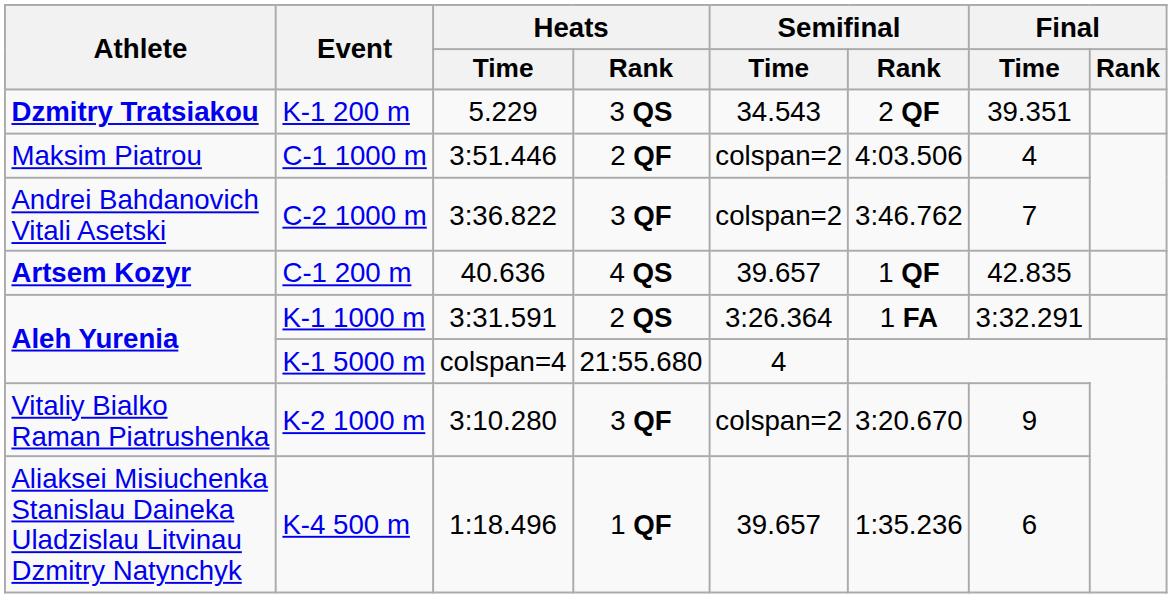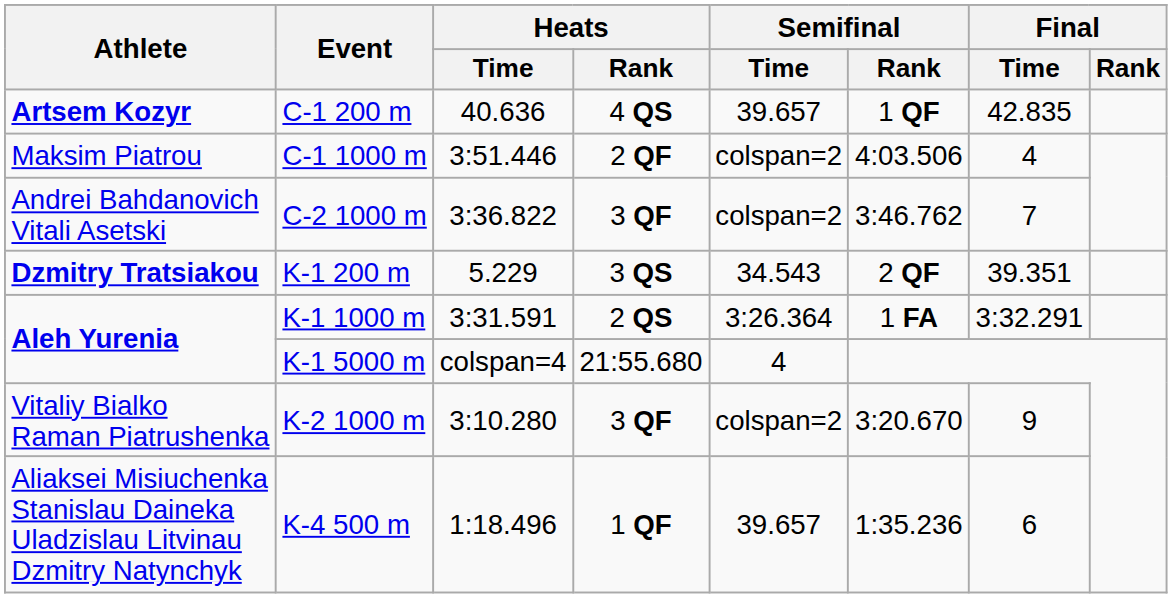rows swapped: (347, 274) <-> (346, 112)
